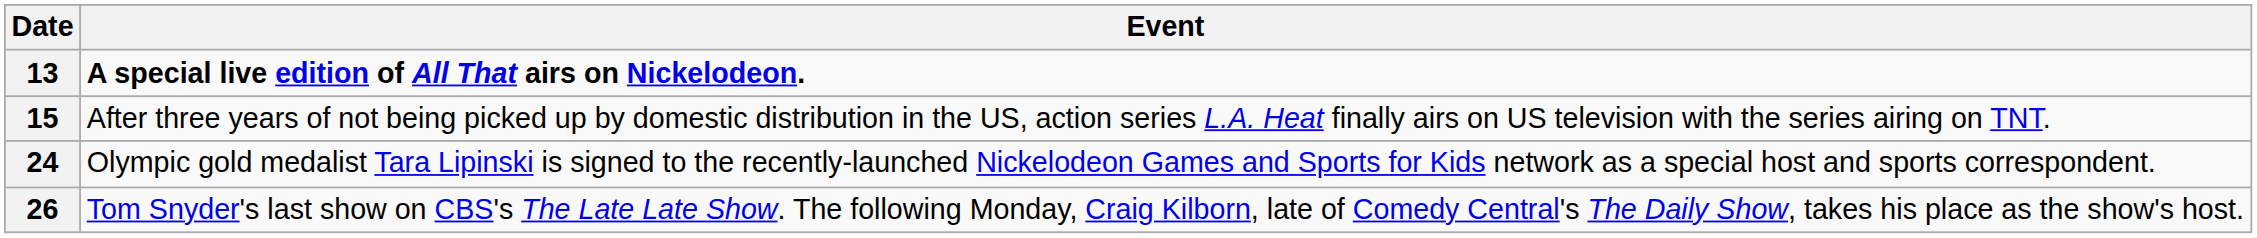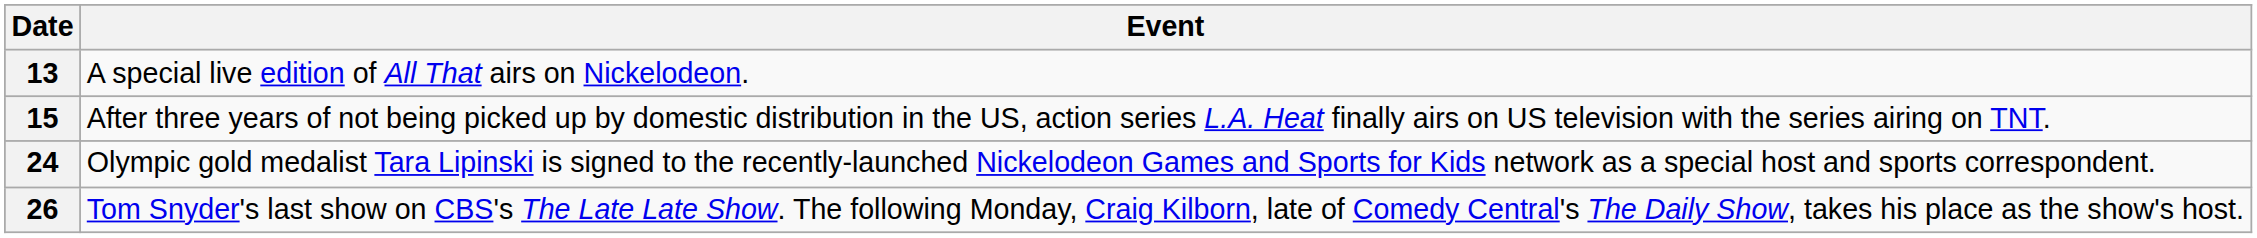(446, 72) bold -> (418, 72) normal
